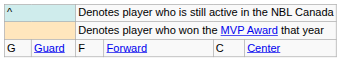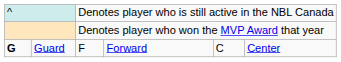(11, 48) normal -> (11, 48) bold
